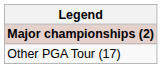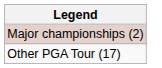(81, 34) bold -> (75, 34) normal
